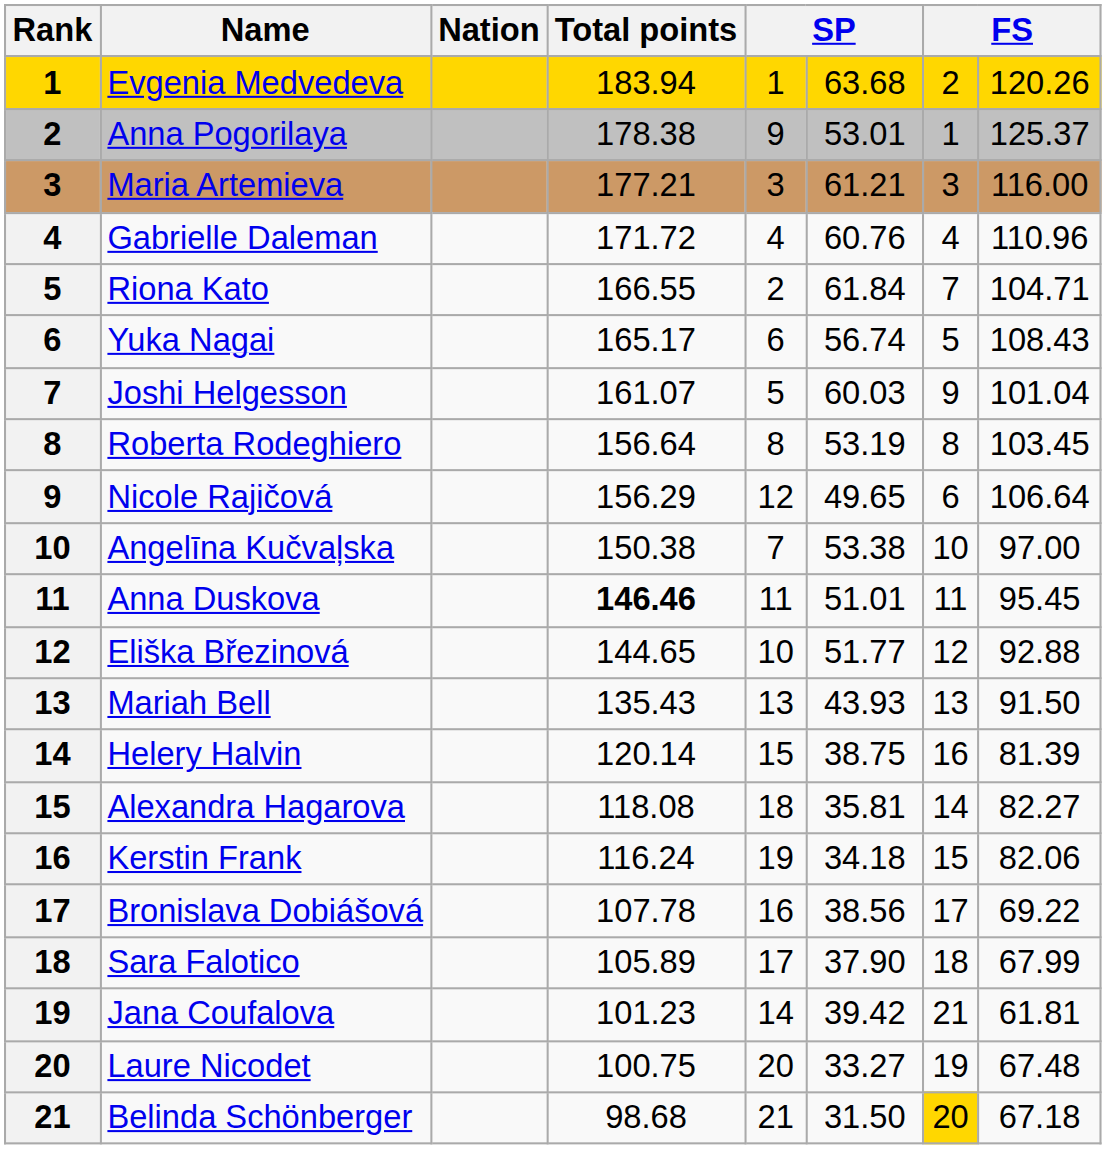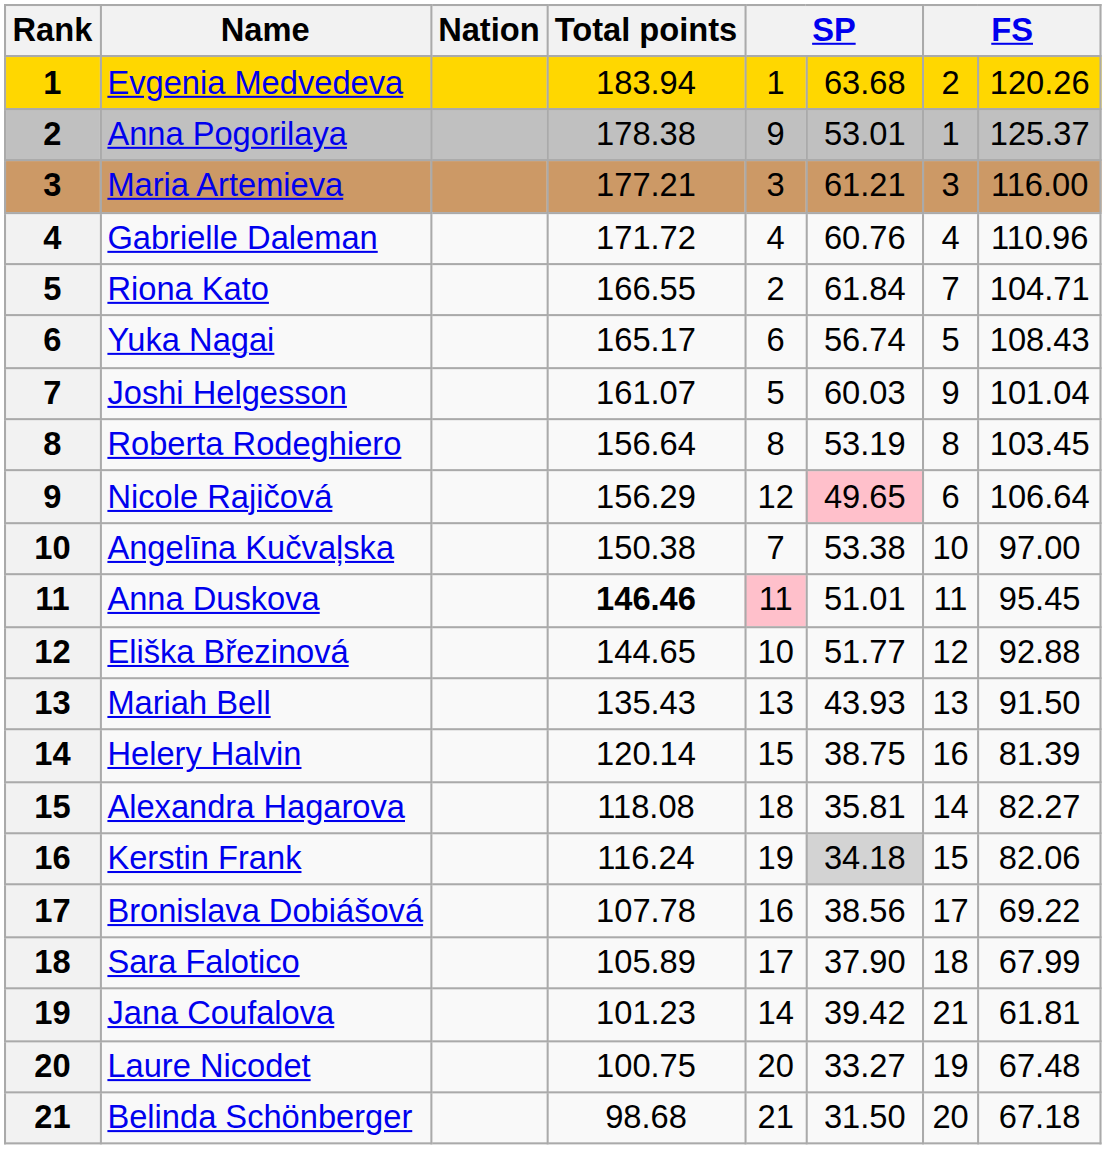(865, 496) no background -> (865, 496) pink background
(776, 599) no background -> (776, 599) pink background
(865, 858) no background -> (865, 858) lightgrey background
(951, 1117) gold background -> (951, 1117) no background
